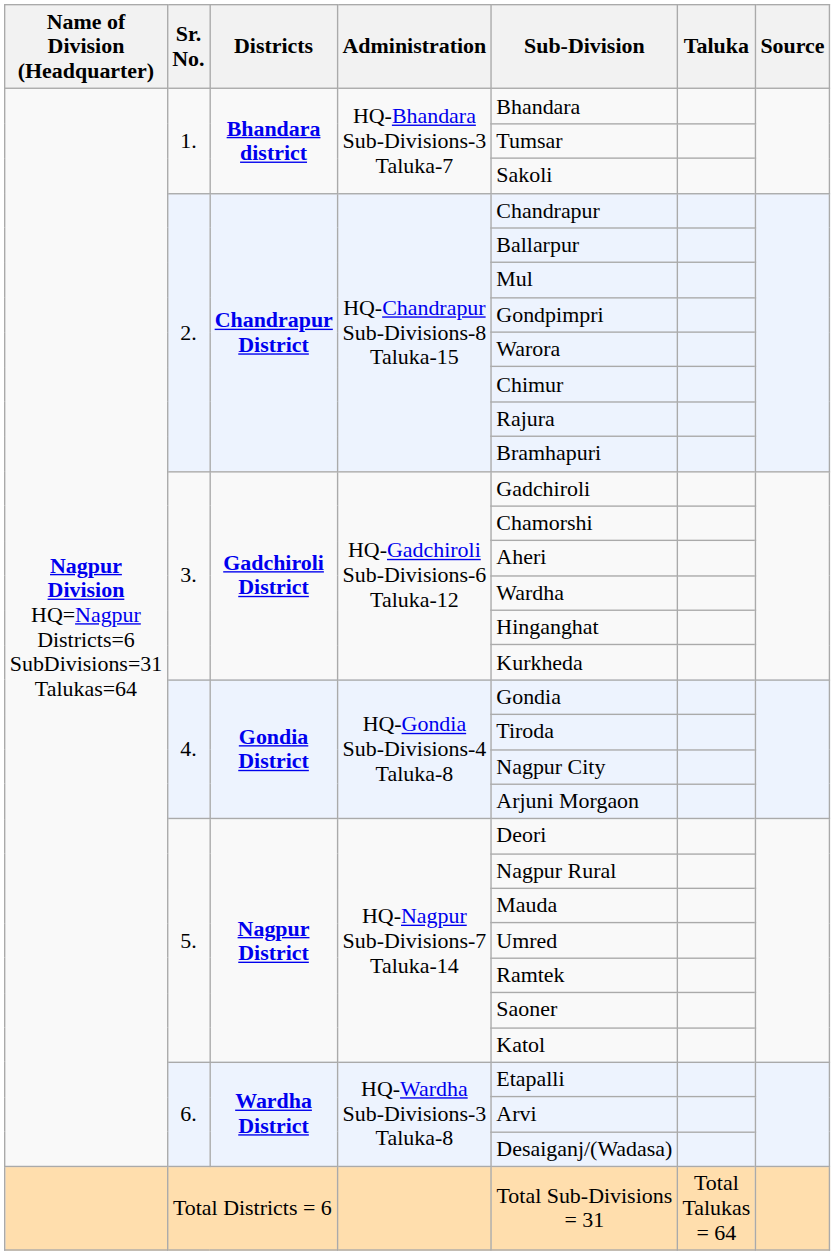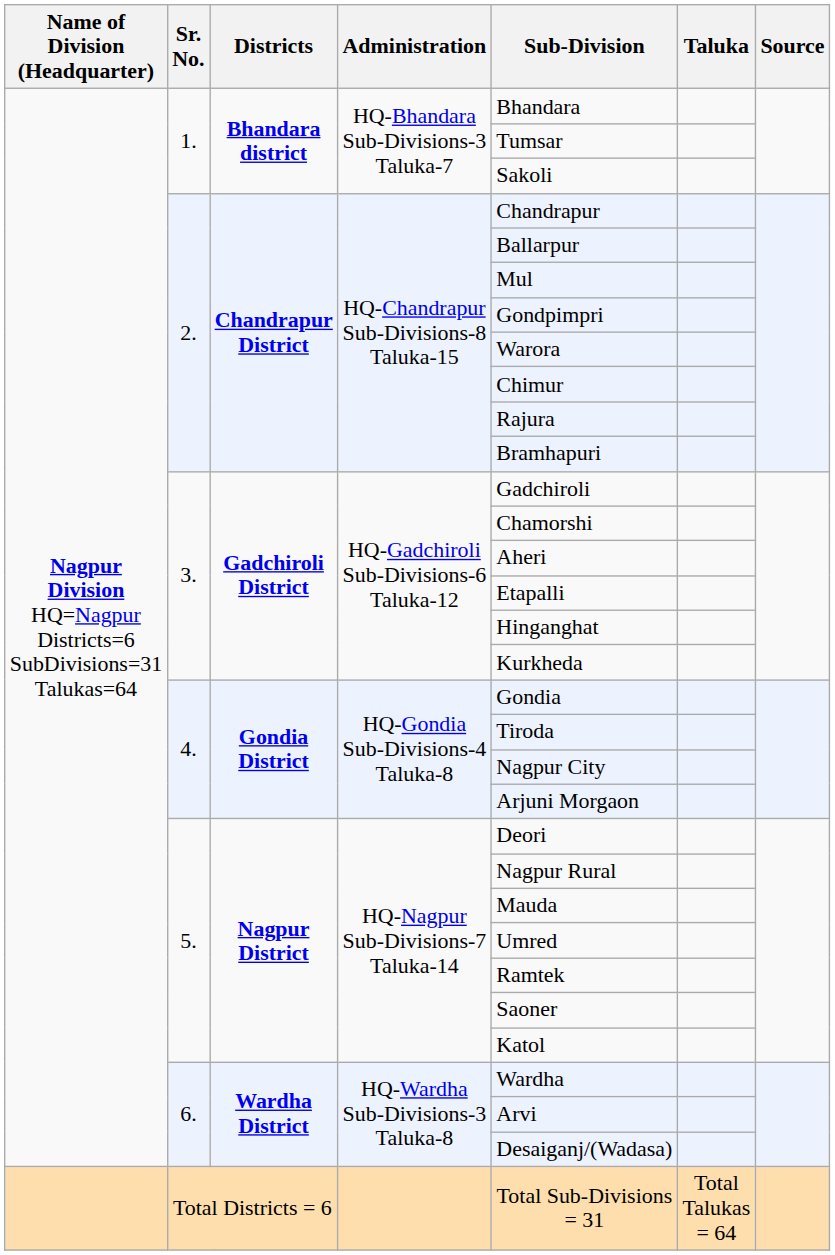(530, 592) Wardha -> (530, 592) Etapalli
(530, 1079) Etapalli -> (530, 1079) Wardha
